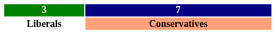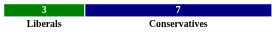(178, 23) lightsalmon background -> (178, 23) no background
